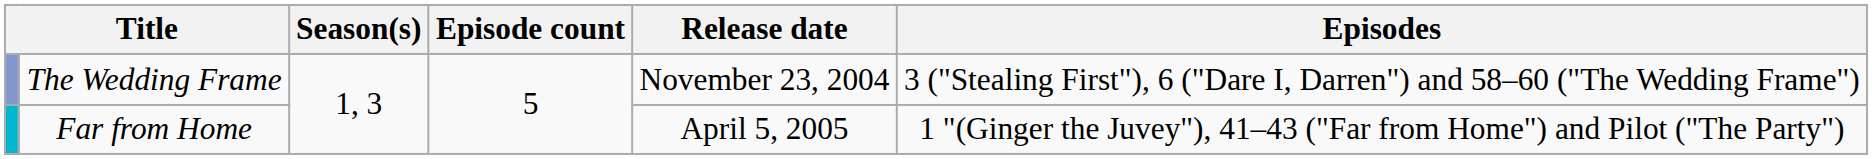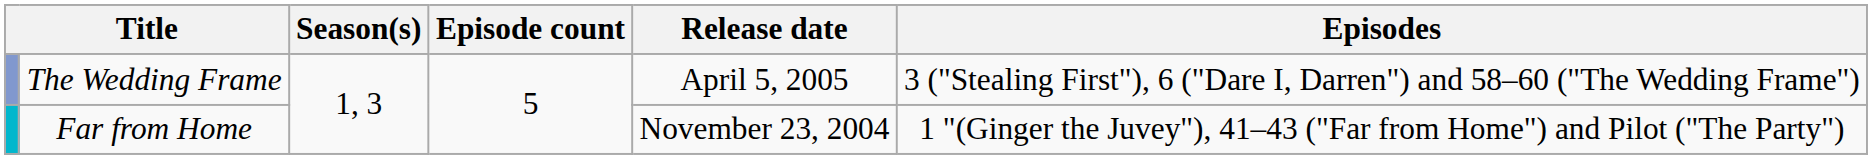(764, 79) November 23, 2004 -> (764, 79) April 5, 2005
(764, 128) April 5, 2005 -> (764, 128) November 23, 2004
